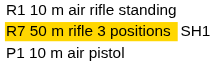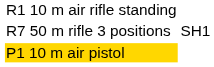(88, 31) gold background -> (88, 31) no background
(65, 52) no background -> (65, 52) gold background
